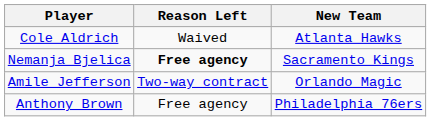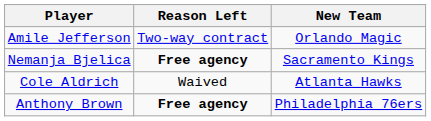rows swapped: (69, 38) <-> (69, 82)
(203, 105) normal -> (203, 105) bold
